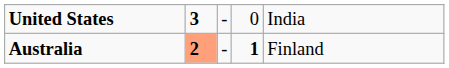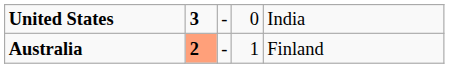(254, 48) bold -> (254, 48) normal
